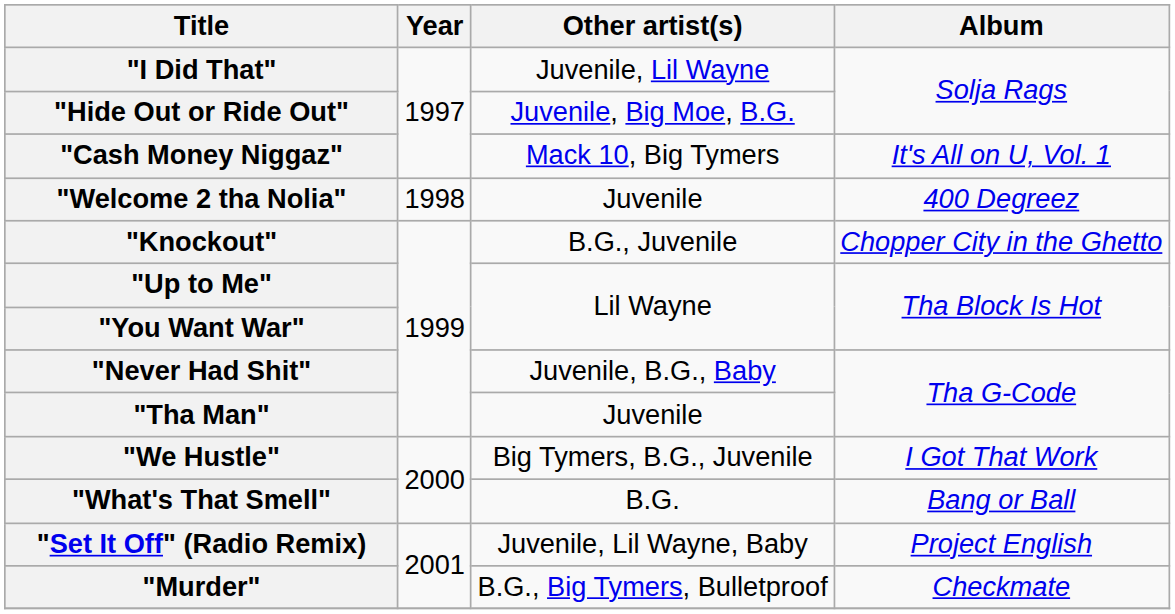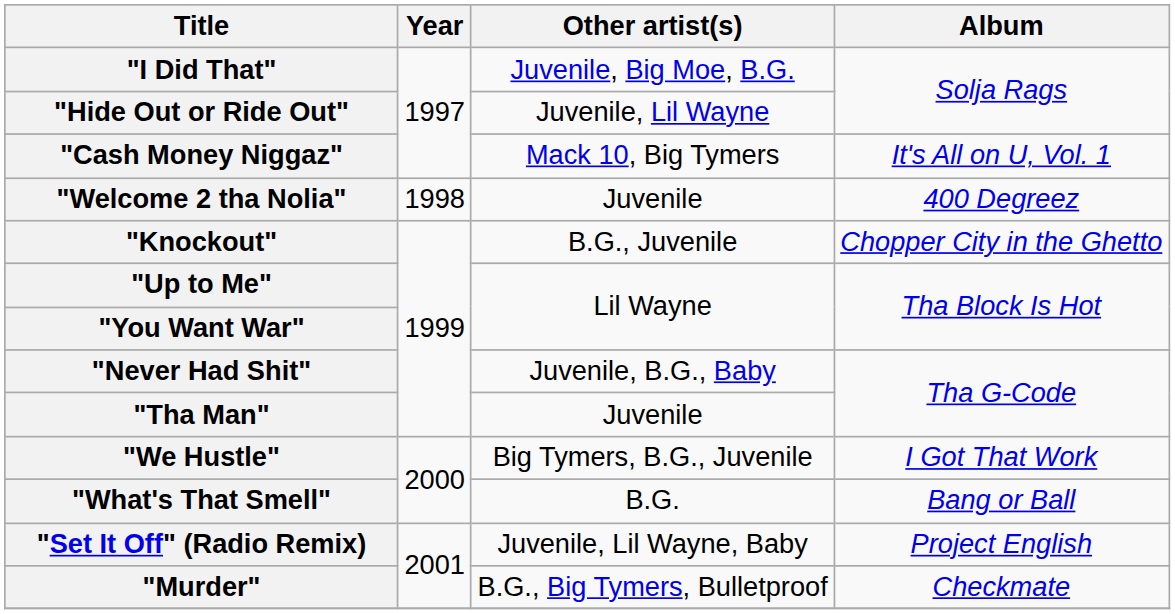(653, 69) Juvenile, Lil Wayne -> (653, 69) Juvenile, Big Moe, B.G.
(653, 112) Juvenile, Big Moe, B.G. -> (653, 112) Juvenile, Lil Wayne
